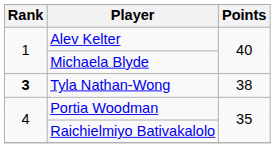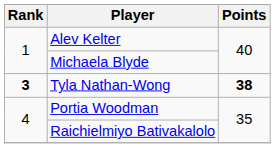(244, 85) normal -> (244, 85) bold
